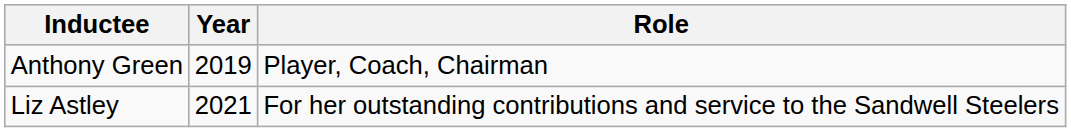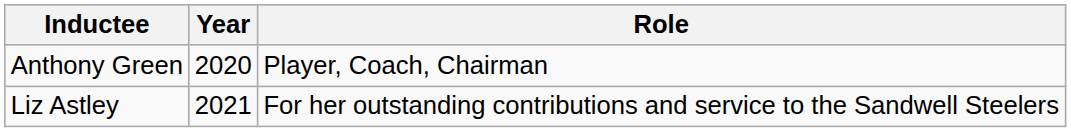(223, 65) 2019 -> (223, 65) 2020
